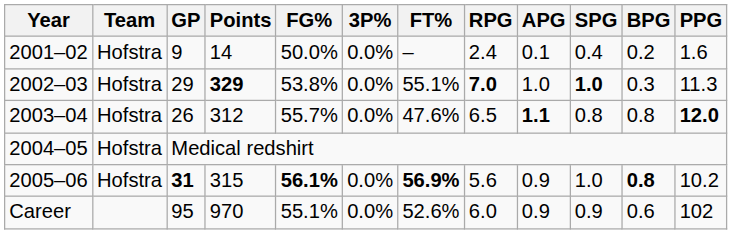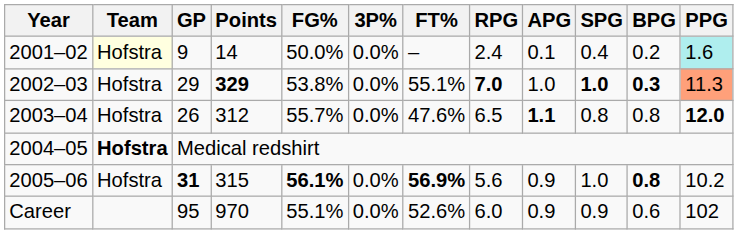(130, 52) no background -> (130, 52) lightyellow background
(694, 52) no background -> (699, 52) paleturquoise background
(641, 84) normal -> (646, 84) bold
(699, 84) no background -> (704, 84) lightsalmon background
(130, 148) normal -> (132, 148) bold
